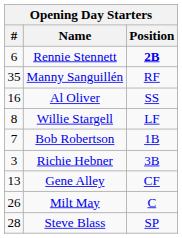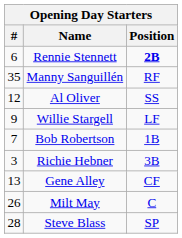(14, 98) 16 -> (14, 98) 12
(14, 118) 8 -> (14, 118) 9
